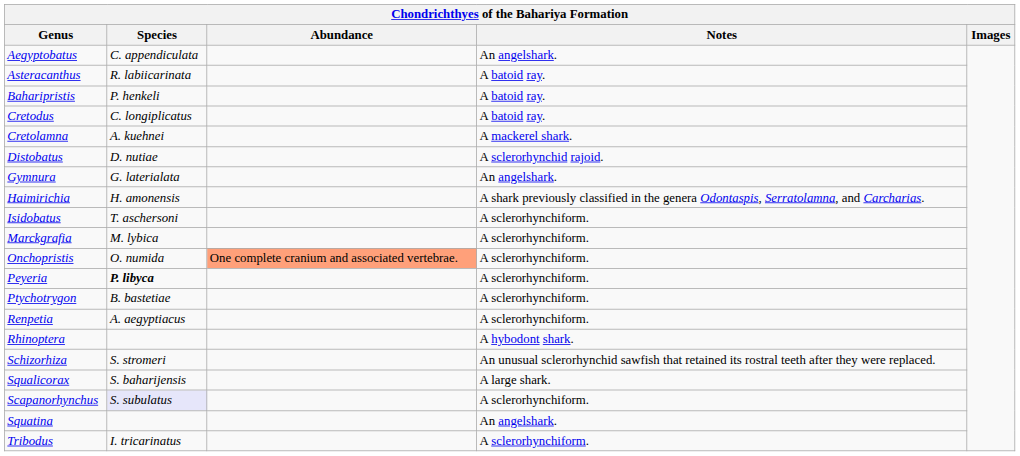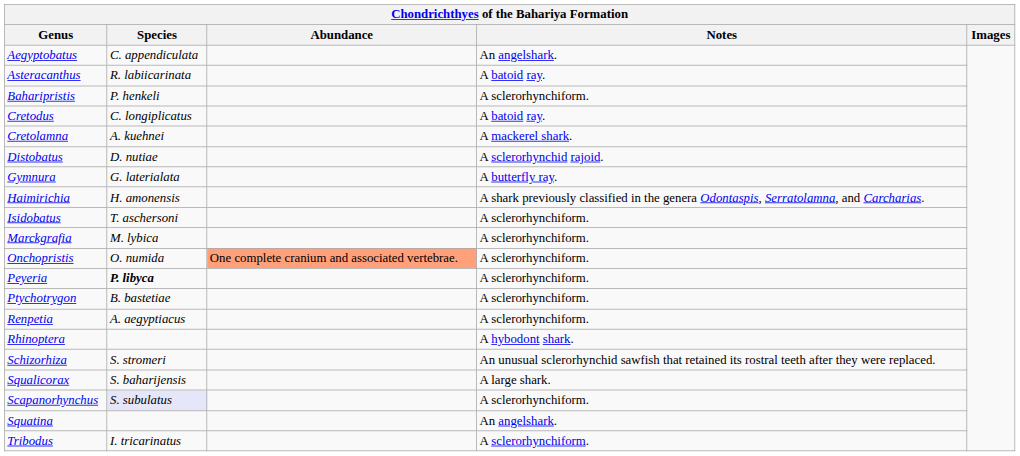(512, 95) A batoid ray. -> (534, 95) A sclerorhynchiform.
(518, 177) An angelshark. -> (518, 177) A butterfly ray.
